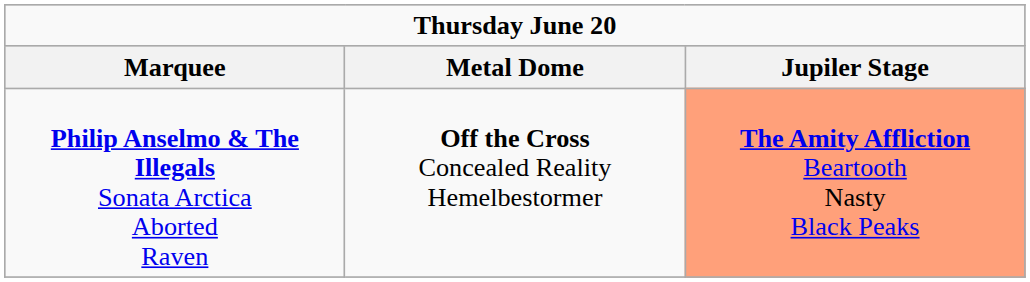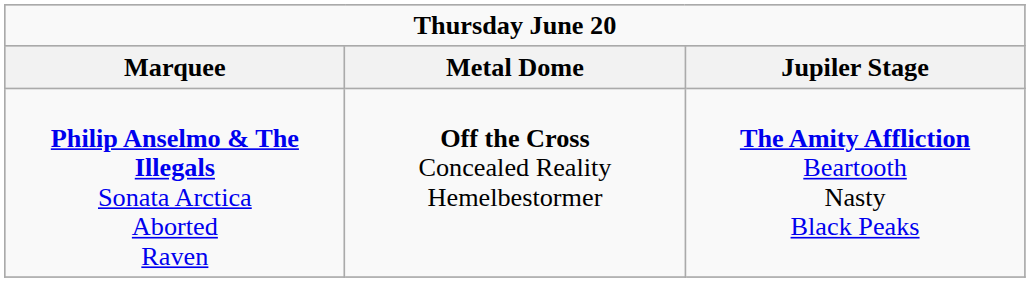(855, 182) lightsalmon background -> (855, 182) no background
